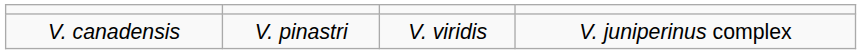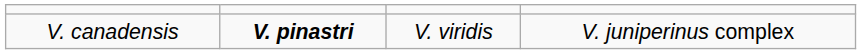(301, 31) normal -> (303, 31) bold
